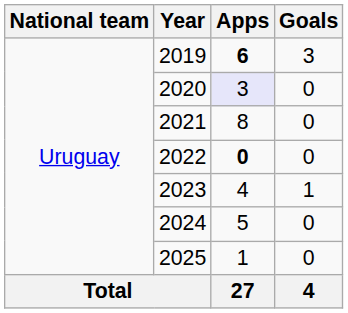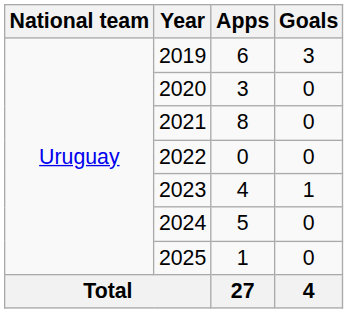(243, 55) bold -> (243, 55) normal
(243, 88) lavender background -> (243, 88) no background
(243, 156) bold -> (243, 156) normal
